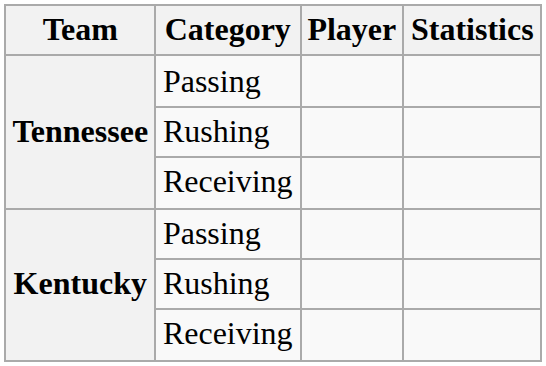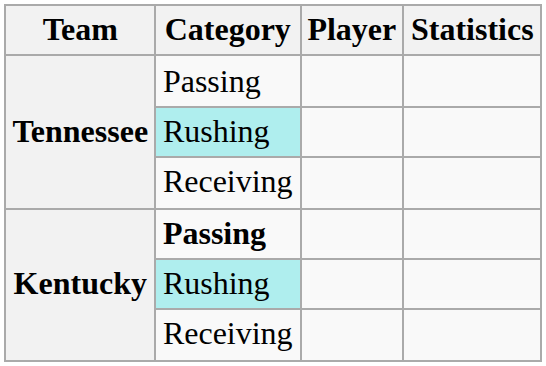(216, 131) no background -> (216, 131) paleturquoise background
(212, 232) normal -> (214, 232) bold
(216, 283) no background -> (216, 283) paleturquoise background
